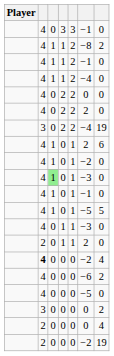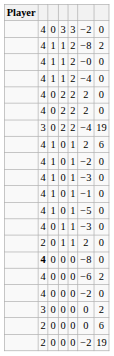(86, 29) −1 -> (86, 29) −2
(86, 62) −1 -> (86, 62) −0
(86, 95) 0 -> (86, 95) 2
(53, 177) lightgreen background -> (53, 177) no background
(101, 210) 5 -> (101, 210) 0
(86, 260) −2 -> (86, 260) −8
(101, 260) 4 -> (101, 260) 0
(86, 293) −5 -> (86, 293) −2
(101, 326) 4 -> (101, 326) 6
